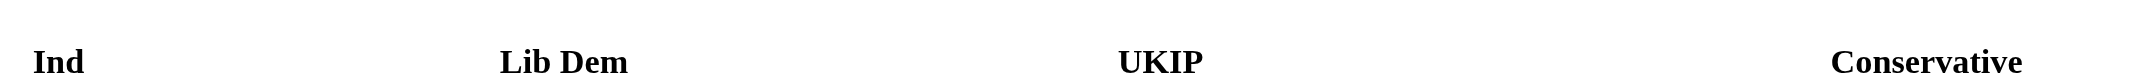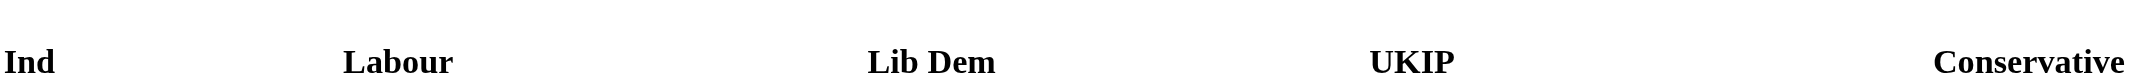+ column: (398, 15)
